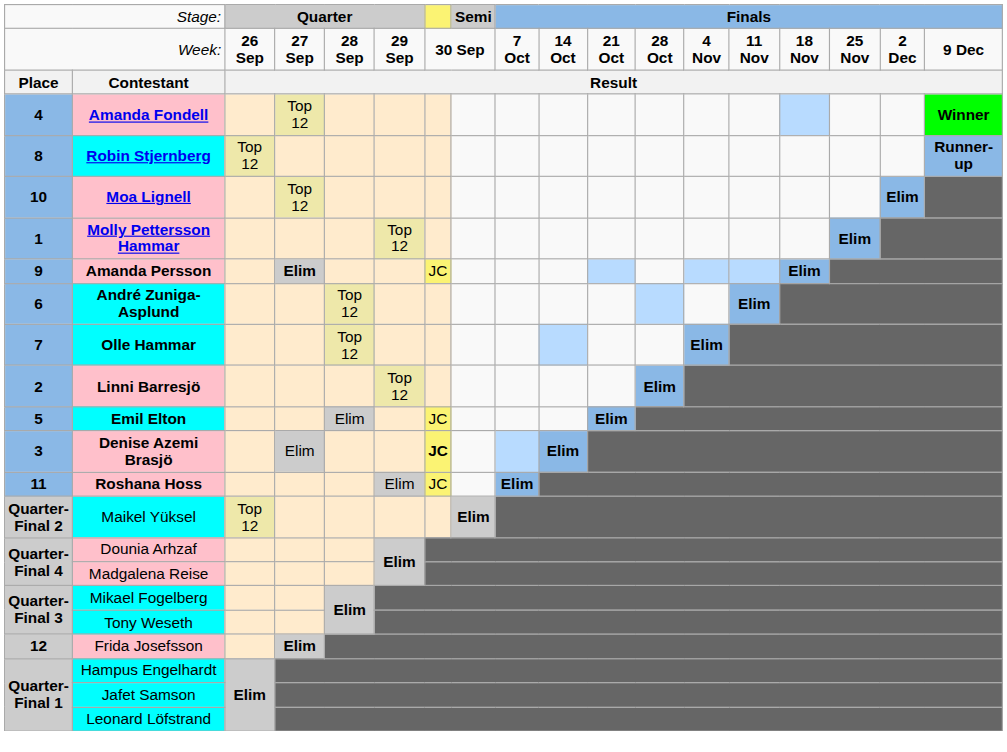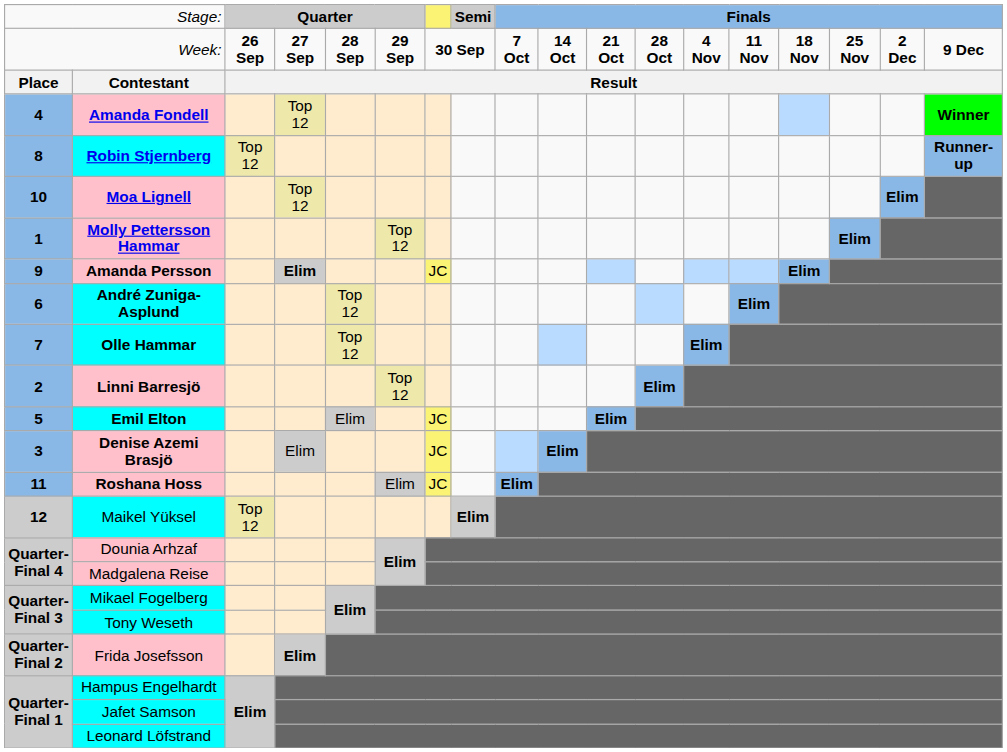(438, 451) bold -> (438, 451) normal
(39, 516) Quarter- Final 2 -> (39, 516) 12
(39, 646) 12 -> (39, 655) Quarter- Final 2
